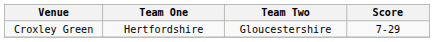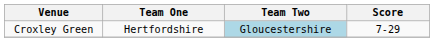(286, 29) no background -> (286, 29) lightblue background
